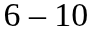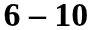(46, 14) normal -> (46, 14) bold
